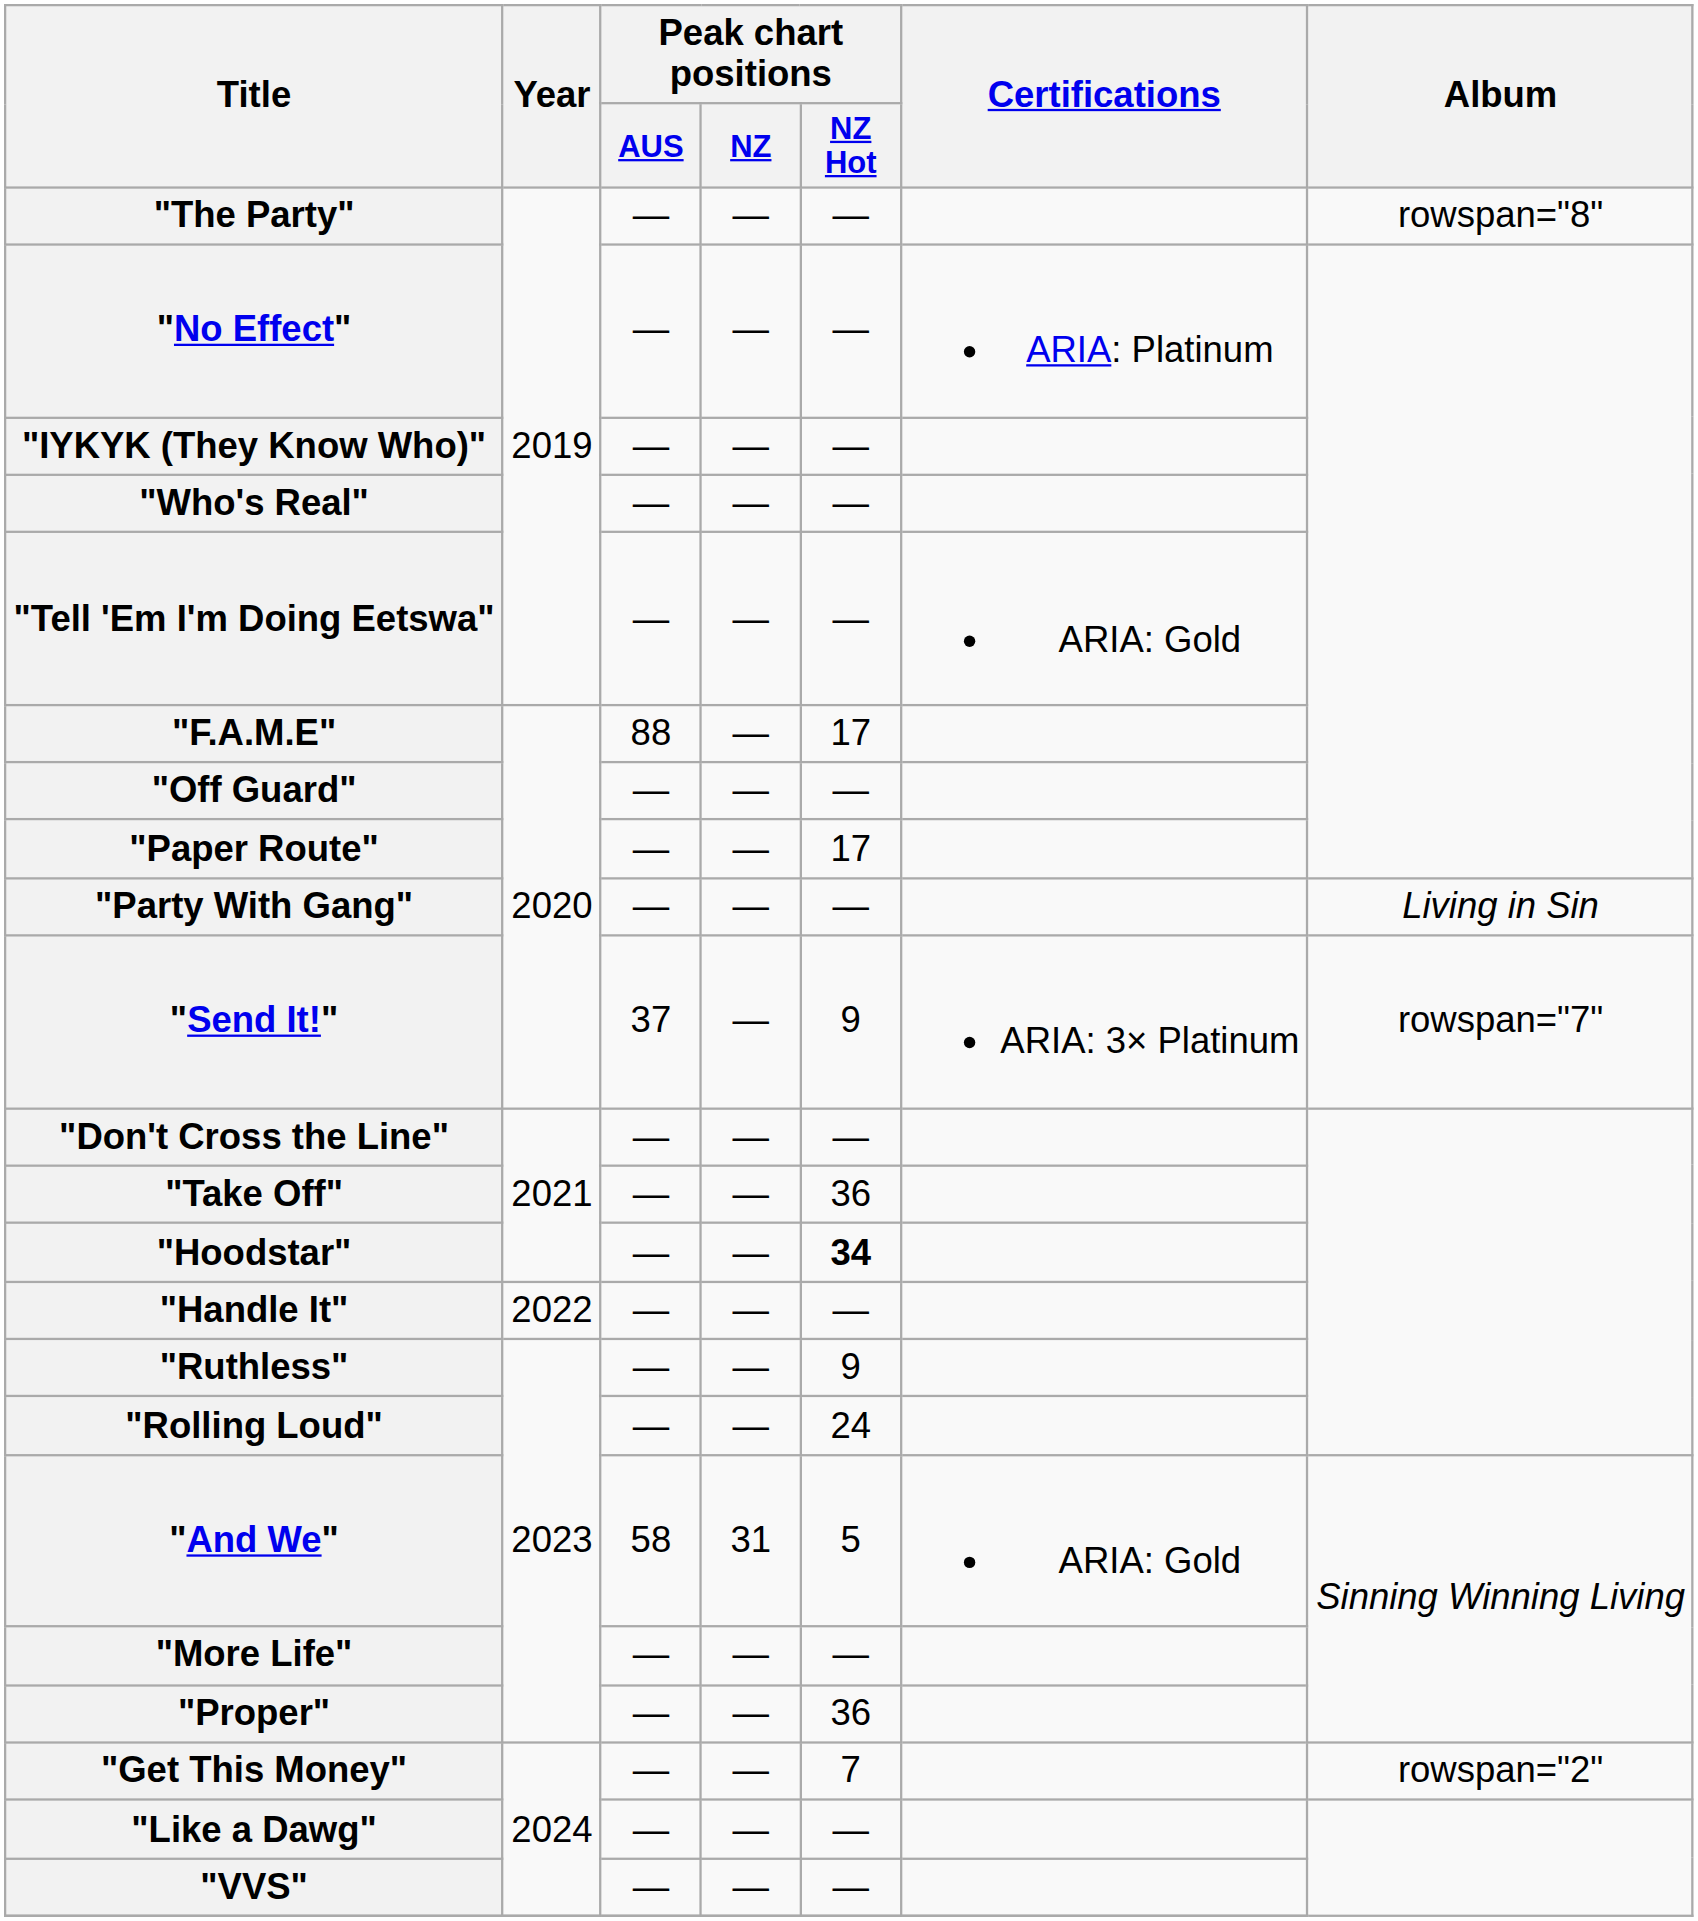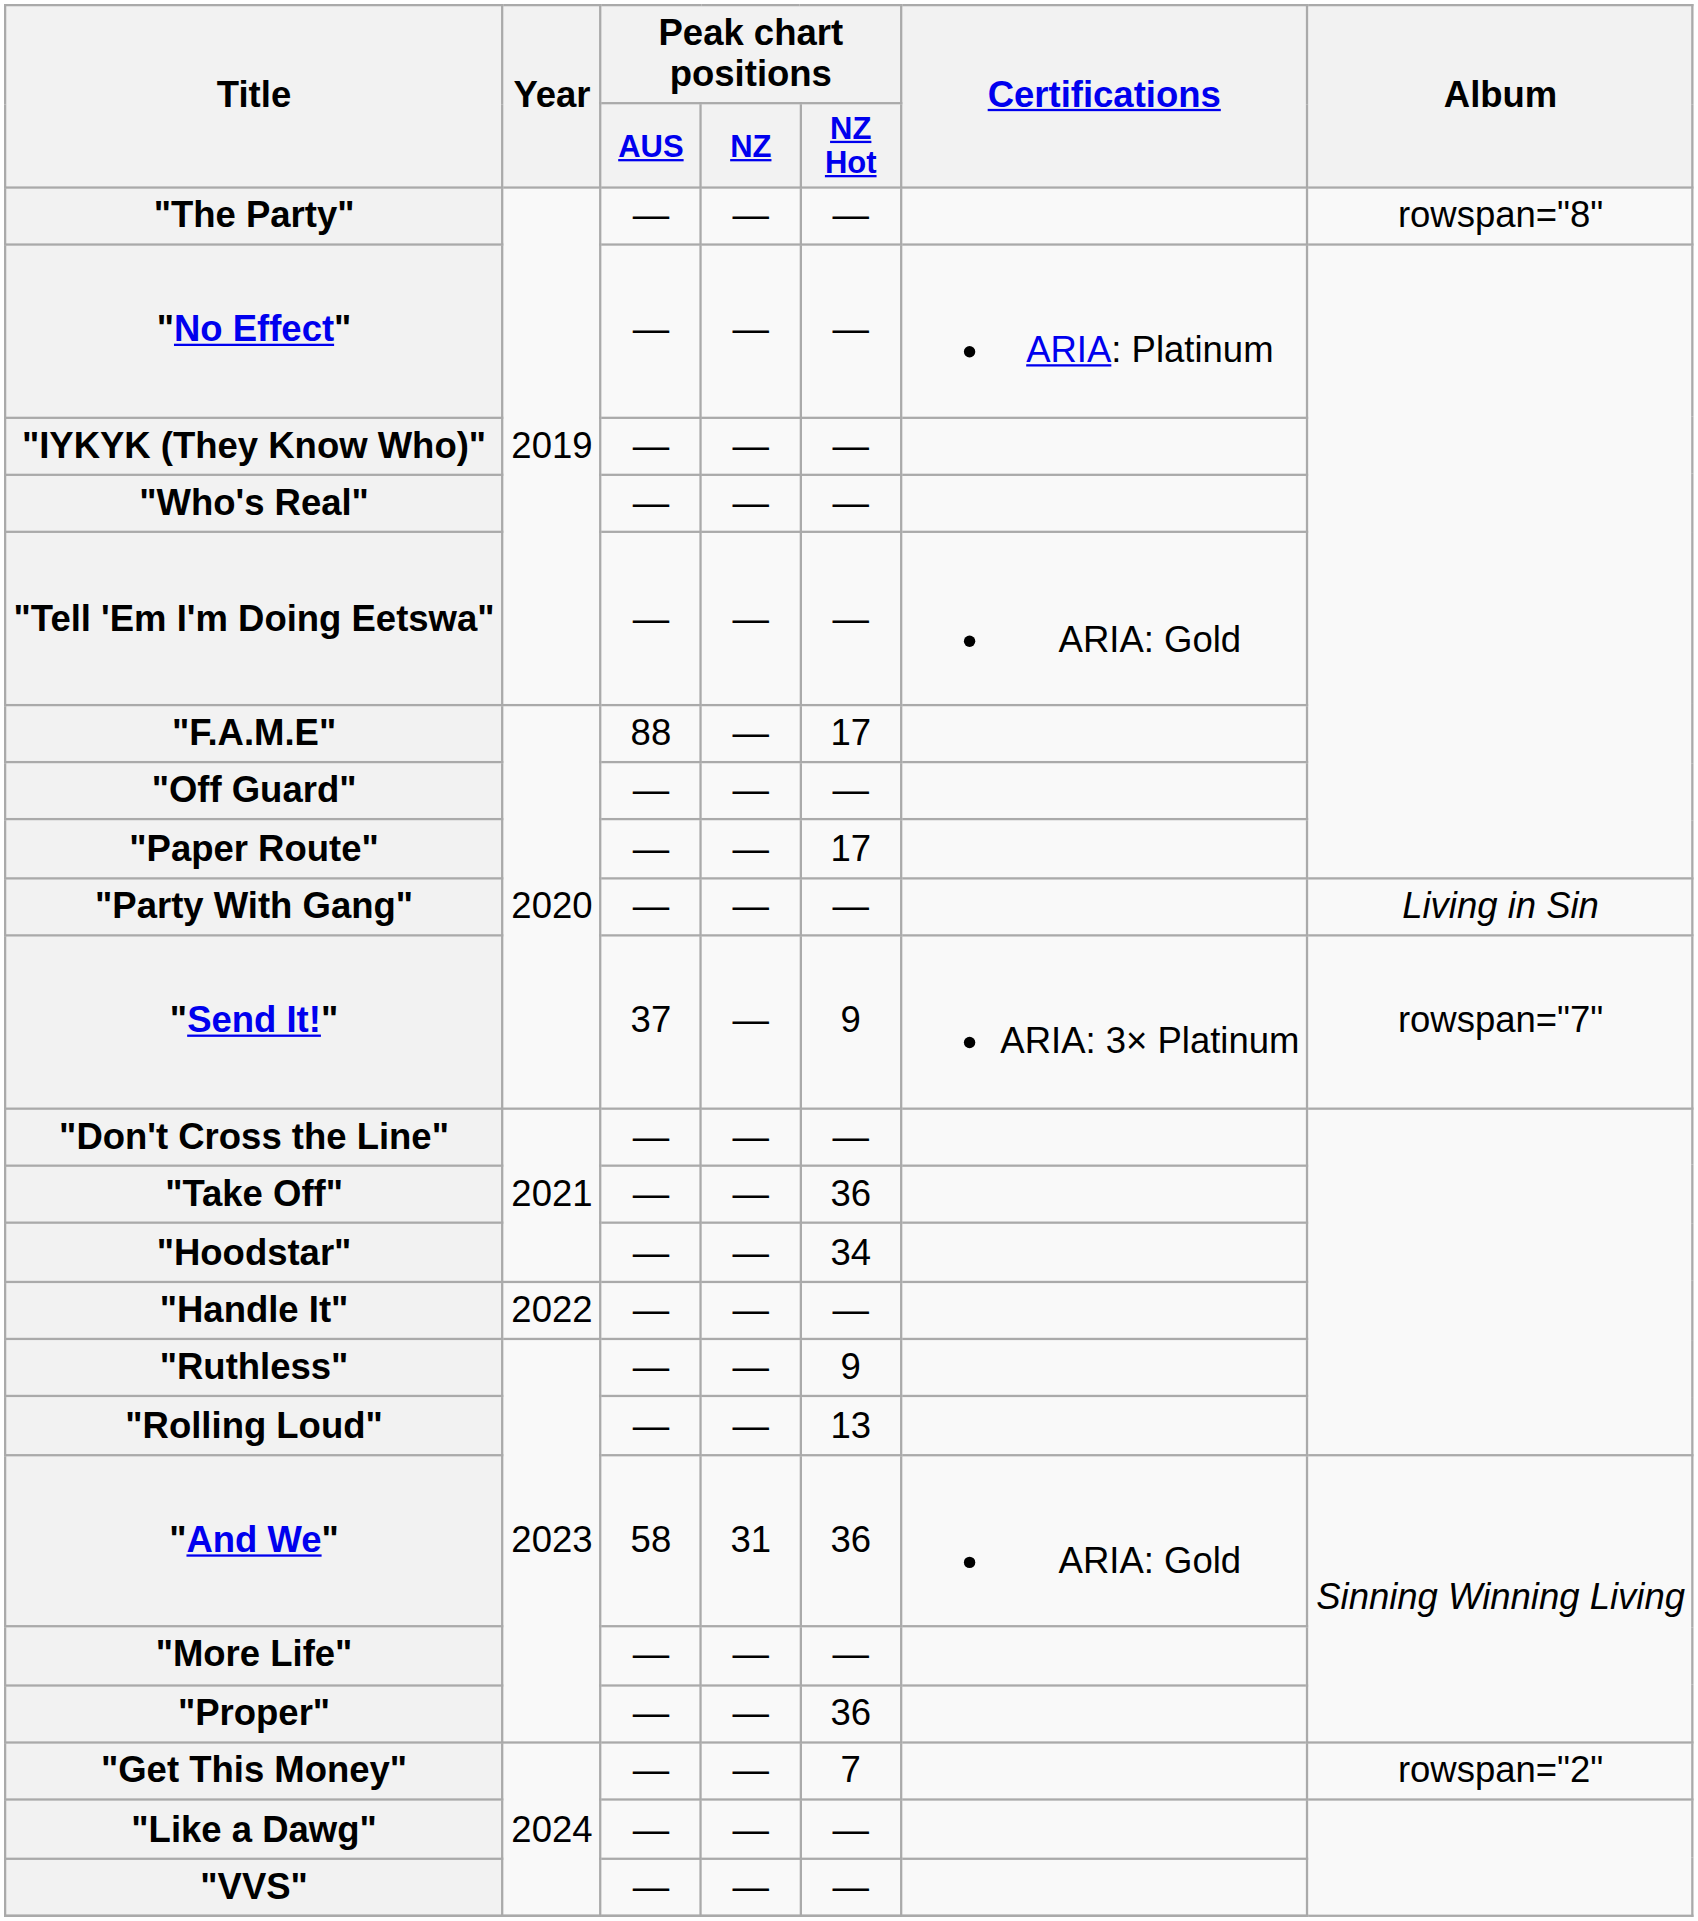(851, 1251) bold -> (851, 1251) normal
(851, 1425) 24 -> (851, 1425) 13
(851, 1540) 5 -> (851, 1540) 36
